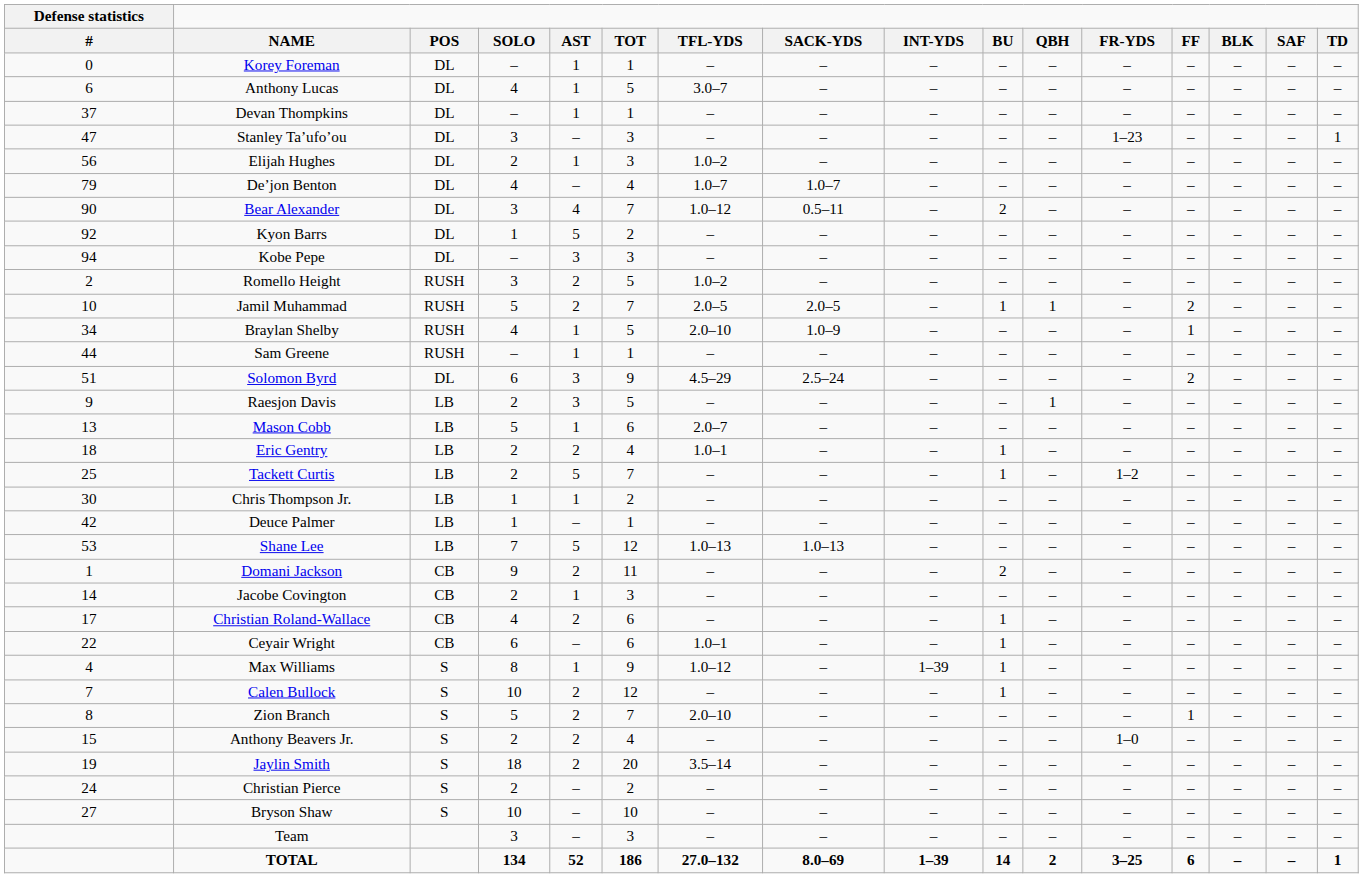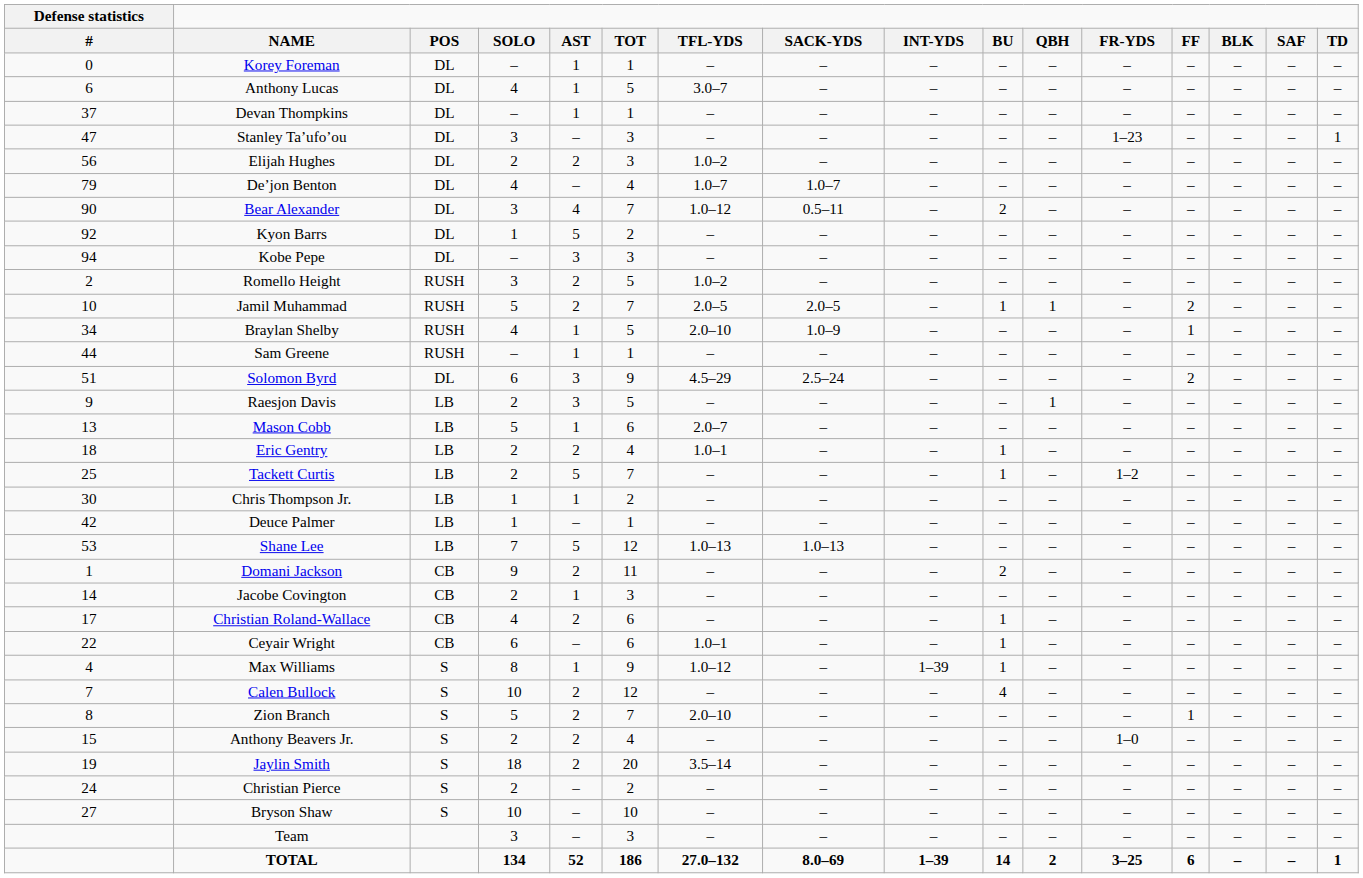(576, 161) 1 -> (576, 161) 2
(1003, 691) 1 -> (1003, 691) 4
